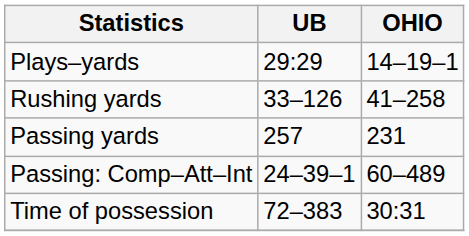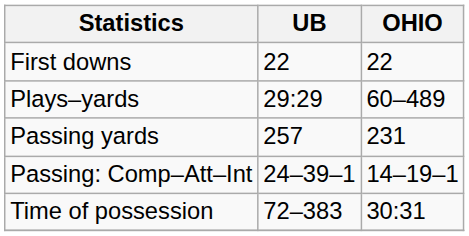+ row: (71, 61)
(413, 61) 14–19–1 -> (406, 99) 60–489
- row: (86, 99)
(406, 174) 60–489 -> (413, 174) 14–19–1
